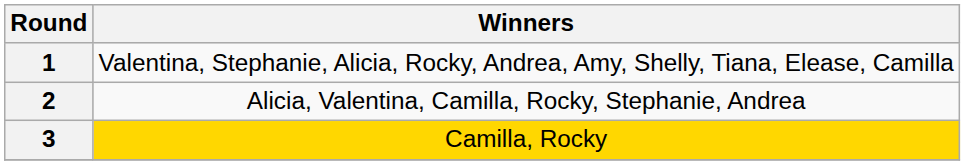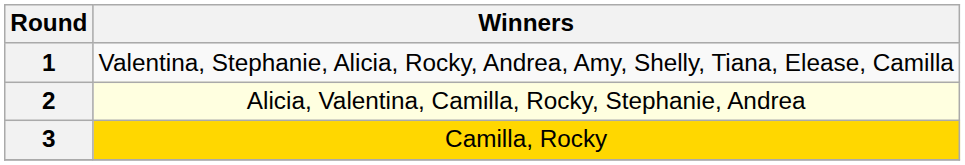(526, 100) no background -> (526, 100) lightyellow background
